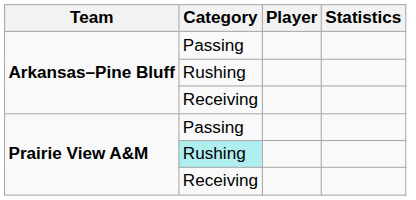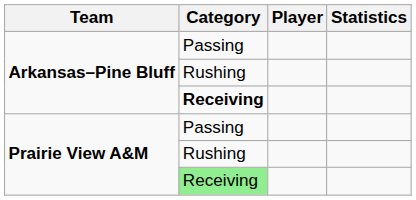(220, 99) normal -> (223, 99) bold
(214, 153) paleturquoise background -> (214, 153) no background
(220, 181) no background -> (220, 181) lightgreen background
